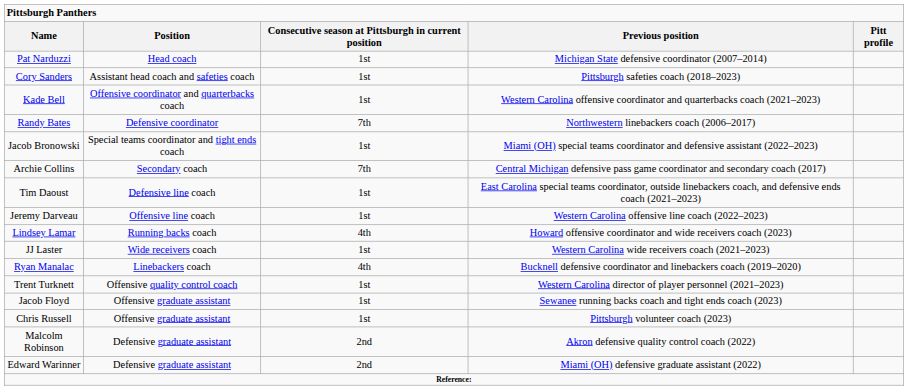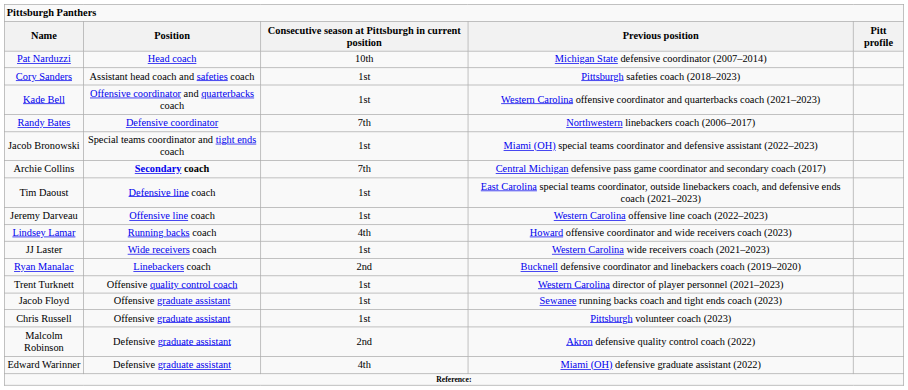(364, 59) 1st -> (364, 59) 10th
(172, 169) normal -> (172, 169) bold
(364, 267) 4th -> (364, 267) 2nd
(364, 365) 2nd -> (364, 365) 4th
